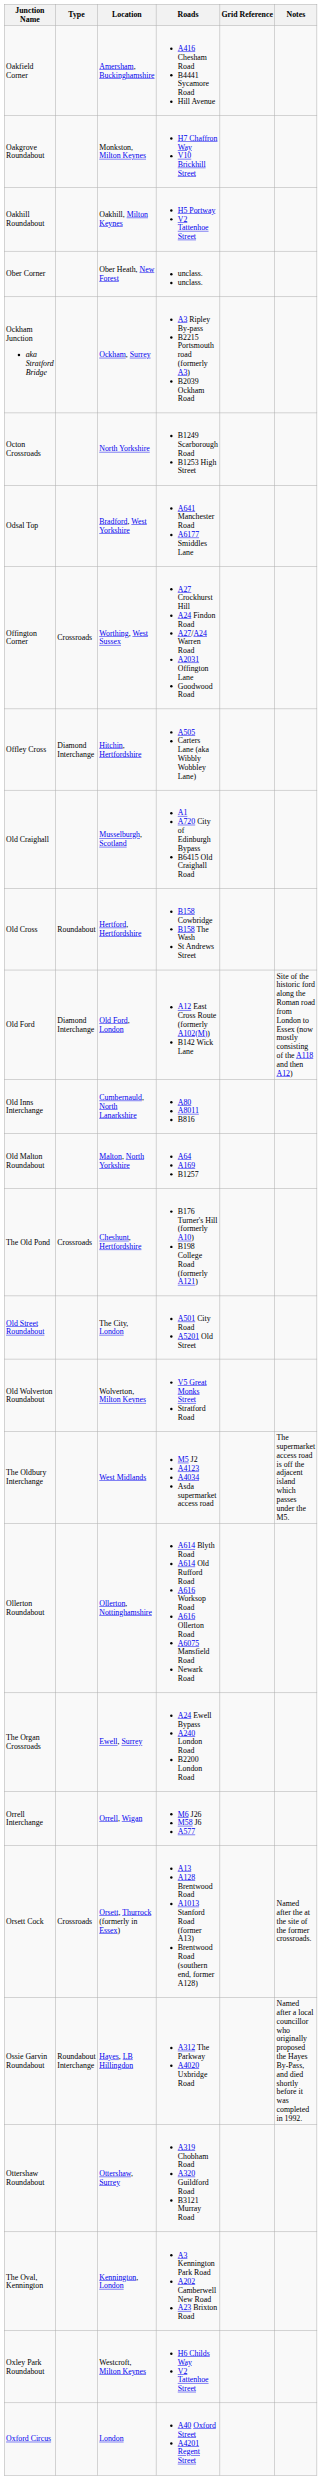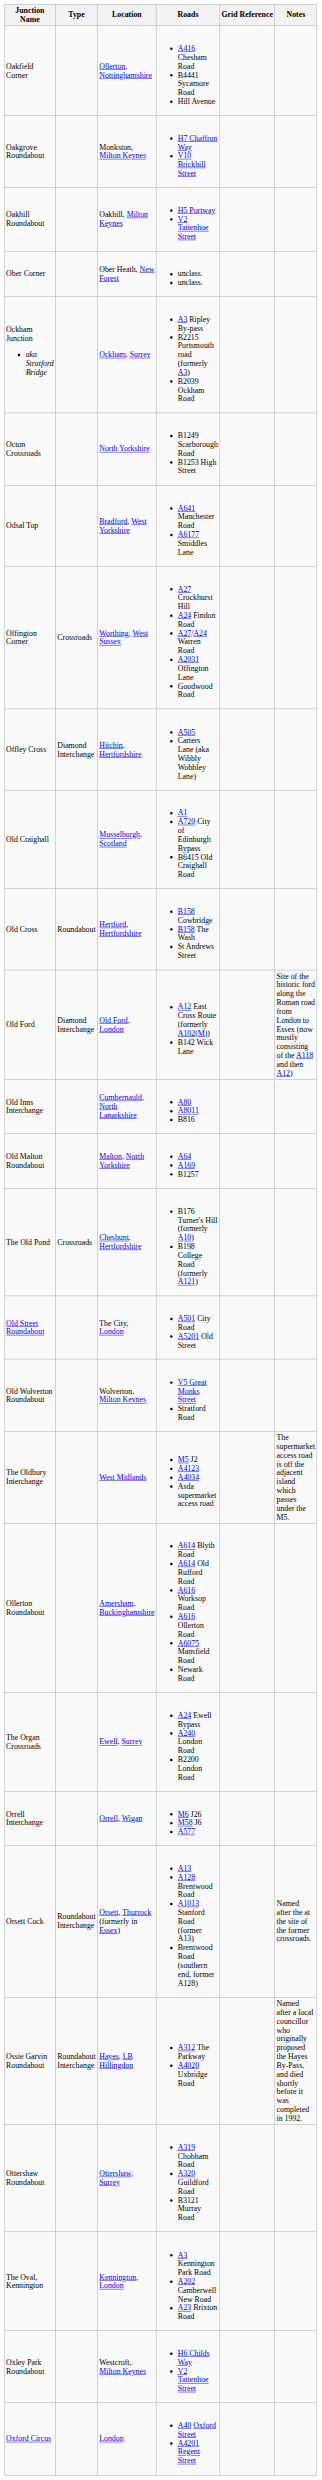(127, 70) Amersham, Buckinghamshire -> (126, 70) Ollerton, Nottinghamshire
(126, 1608) Ollerton, Nottinghamshire -> (127, 1608) Amersham, Buckinghamshire
(75, 1921) Crossroads -> (76, 1921) Roundabout Interchange
